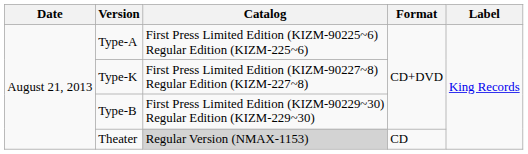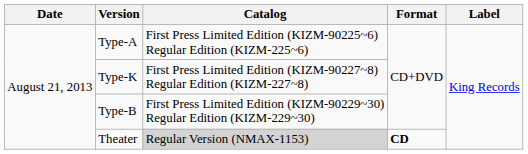(399, 139) normal -> (400, 139) bold
